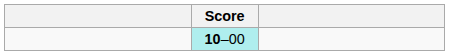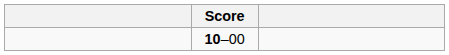(225, 39) paleturquoise background -> (225, 39) no background
